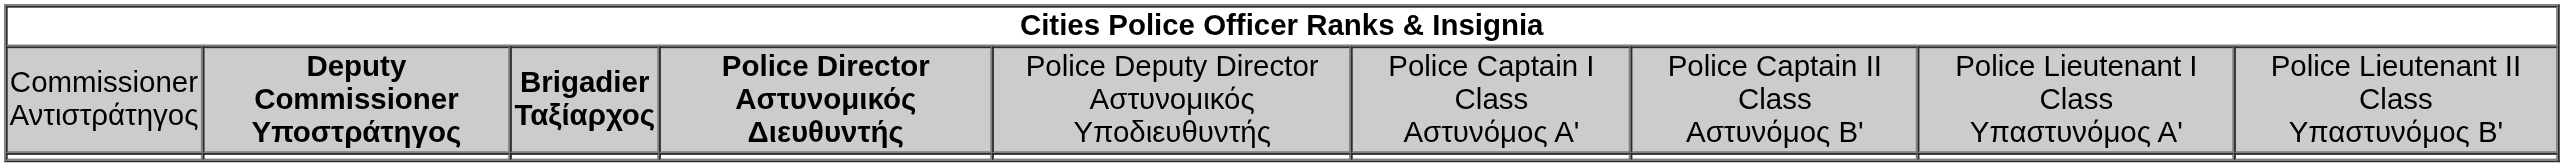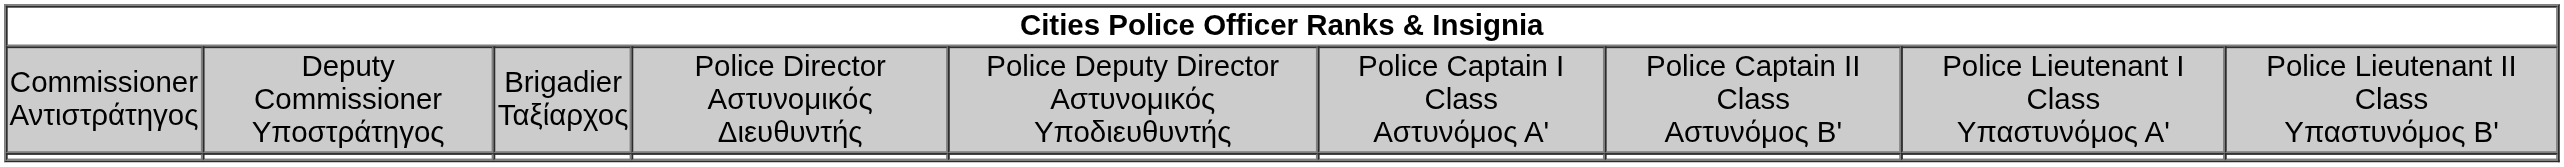(356, 99) bold -> (348, 99) normal
(585, 99) bold -> (563, 99) normal
(826, 99) bold -> (790, 99) normal
